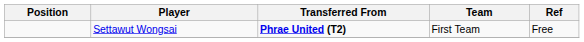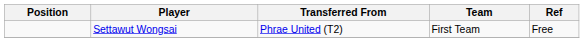(303, 29) bold -> (301, 29) normal
